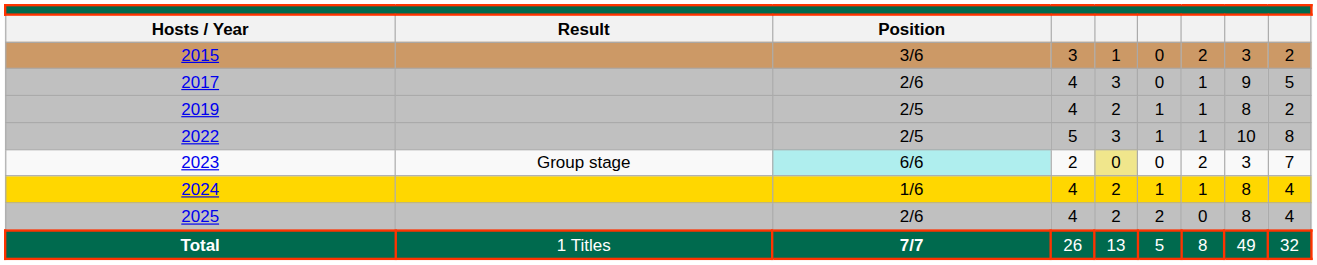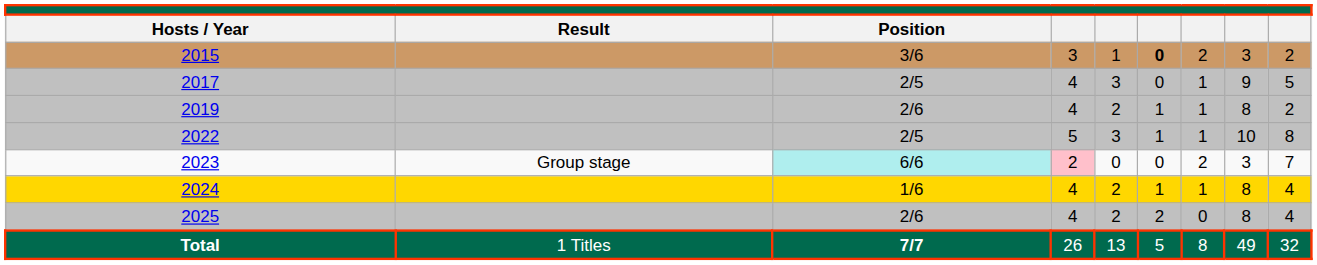(1159, 56) normal -> (1159, 56) bold
(912, 82) 2/6 -> (912, 82) 2/5
(912, 109) 2/5 -> (912, 109) 2/6
(1073, 163) no background -> (1073, 163) pink background
(1116, 163) khaki background -> (1116, 163) no background
